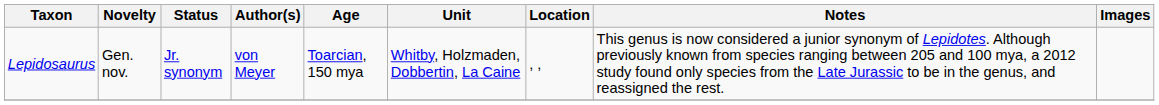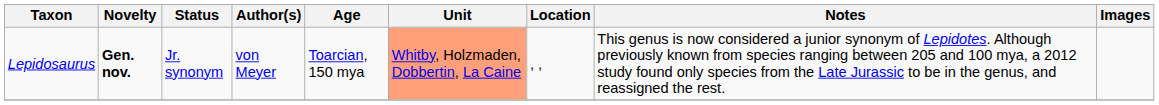(118, 63) normal -> (118, 63) bold
(456, 63) no background -> (456, 63) lightsalmon background
